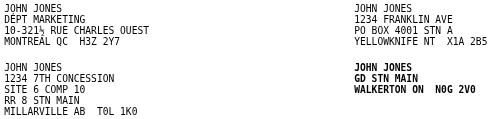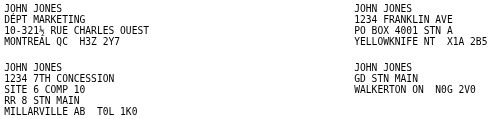(415, 78) bold -> (415, 78) normal
